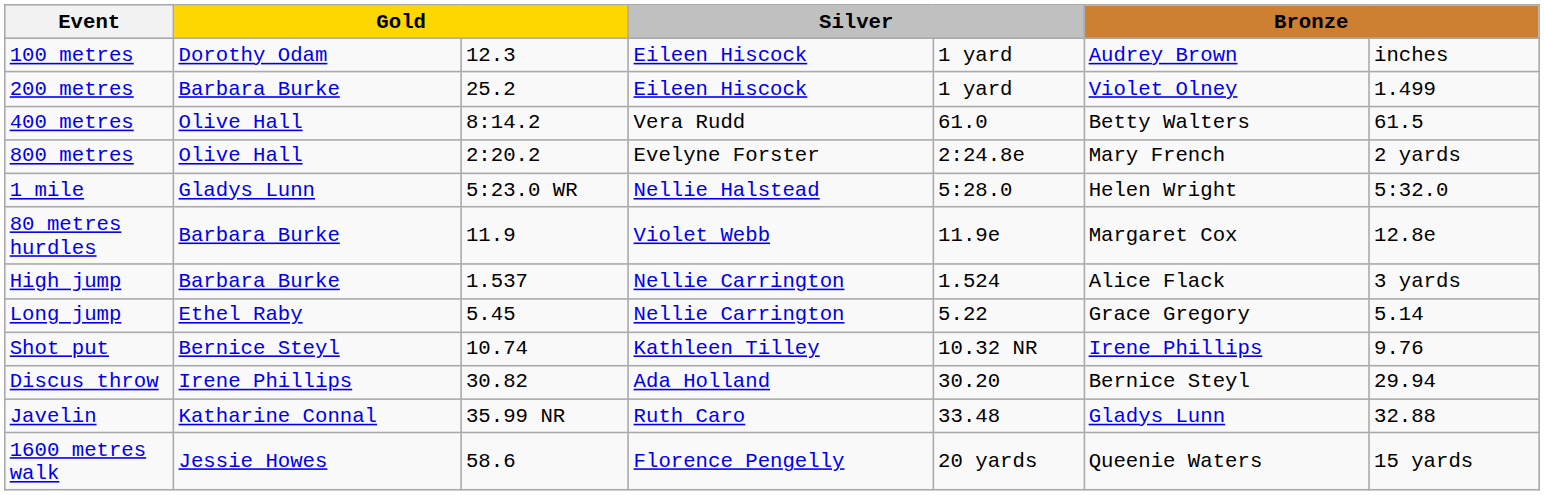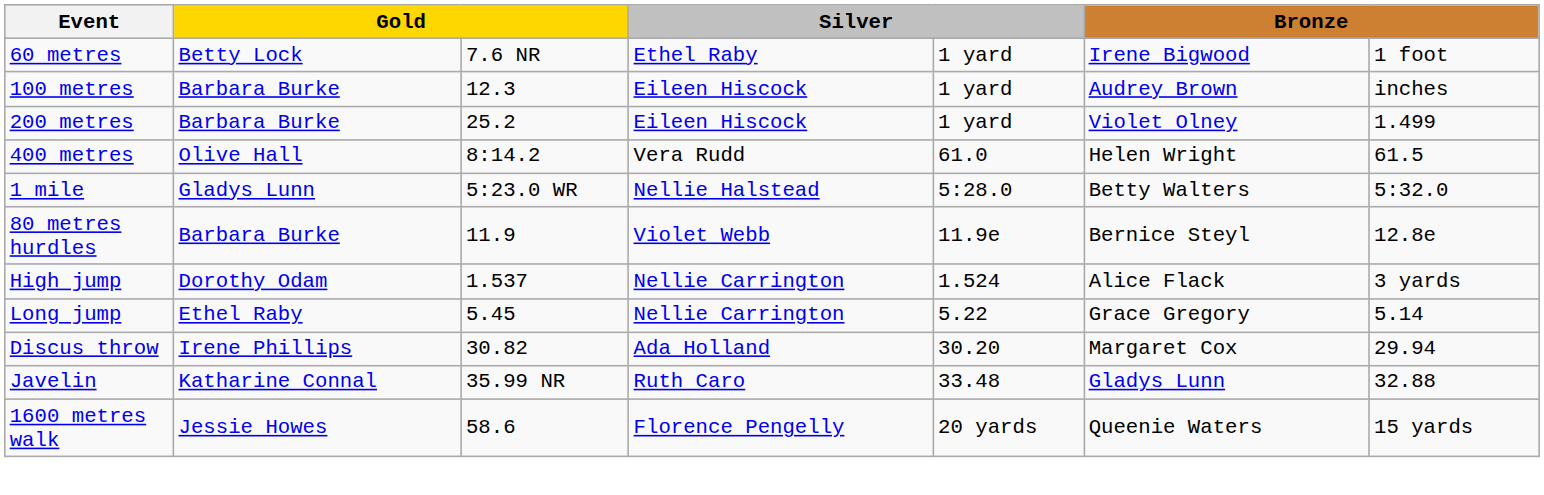+ row: (66, 55)
(253, 55) Dorothy Odam -> (259, 89) Barbara Burke
(1169, 123) Betty Walters -> (1163, 156) Helen Wright
- row: (72, 156)
(1163, 190) Helen Wright -> (1169, 190) Betty Walters
(1163, 236) Margaret Cox -> (1169, 236) Bernice Steyl
(259, 281) Barbara Burke -> (253, 281) Dorothy Odam
- row: (59, 349)
(1169, 382) Bernice Steyl -> (1163, 349) Margaret Cox
